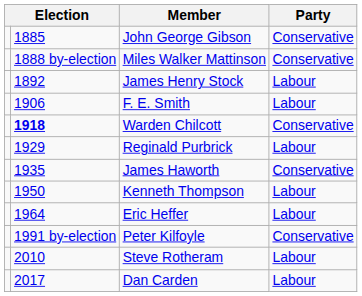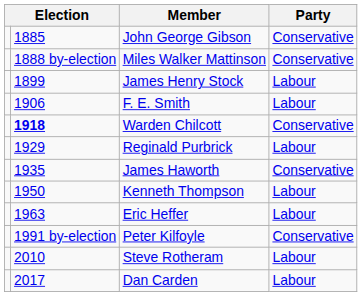(30, 81) 1892 -> (30, 81) 1899
(30, 214) 1964 -> (30, 214) 1963
